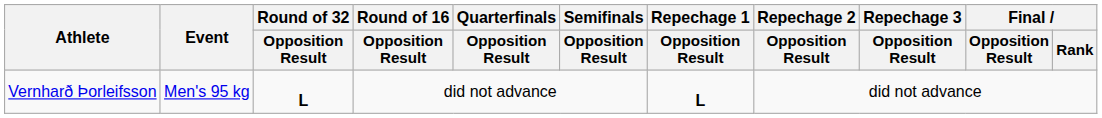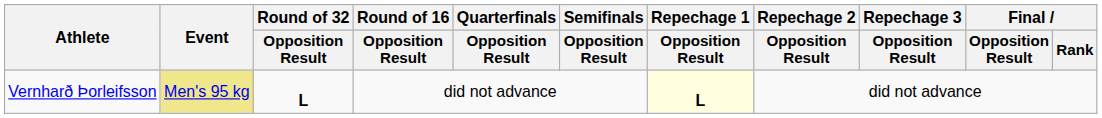(207, 92) no background -> (207, 92) khaki background
(700, 101) no background -> (700, 101) lightyellow background
